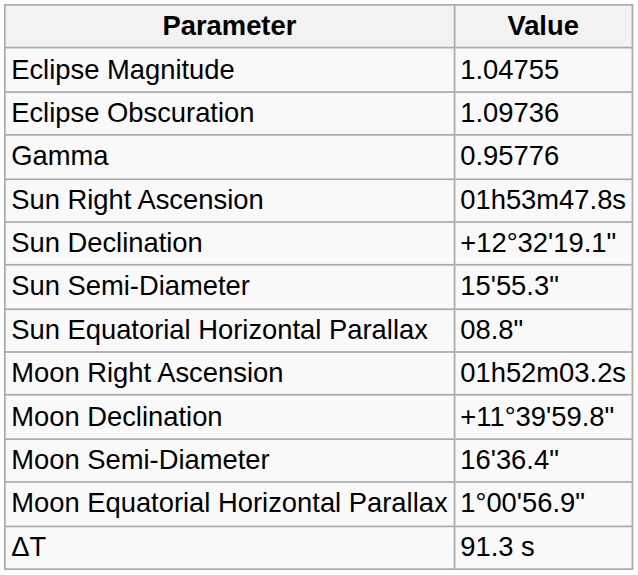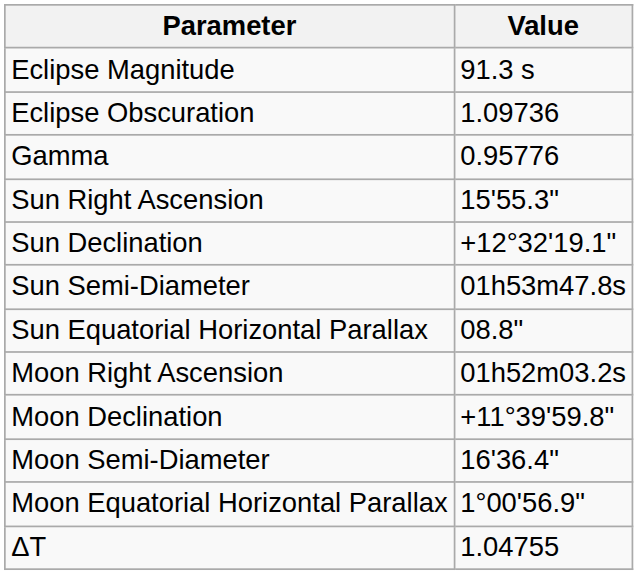(510, 69) 1.04755 -> (498, 69) 91.3 s
(543, 199) 01h53m47.8s -> (510, 199) 15'55.3"
(510, 286) 15'55.3" -> (543, 286) 01h53m47.8s
(498, 546) 91.3 s -> (510, 546) 1.04755
